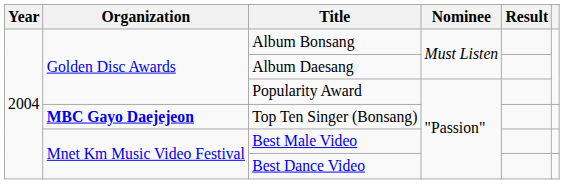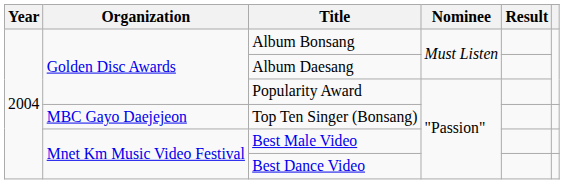(120, 116) bold -> (117, 116) normal
